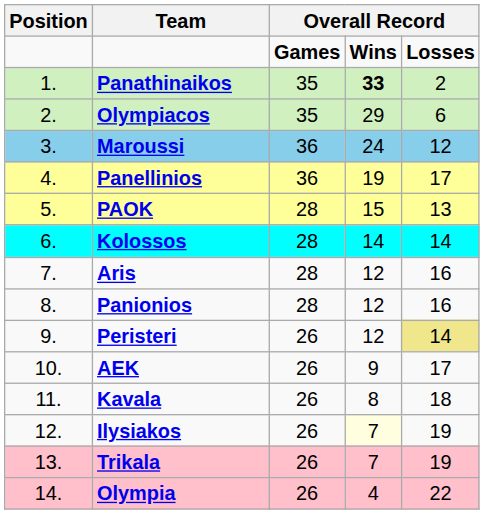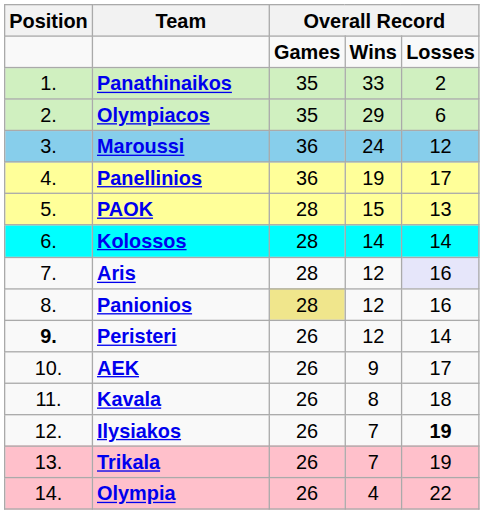(373, 84) bold -> (373, 84) normal
(440, 273) no background -> (440, 273) lavender background
(307, 304) no background -> (307, 304) khaki background
(49, 336) normal -> (49, 336) bold
(440, 336) khaki background -> (440, 336) no background
(373, 430) lightyellow background -> (373, 430) no background
(440, 430) normal -> (440, 430) bold
